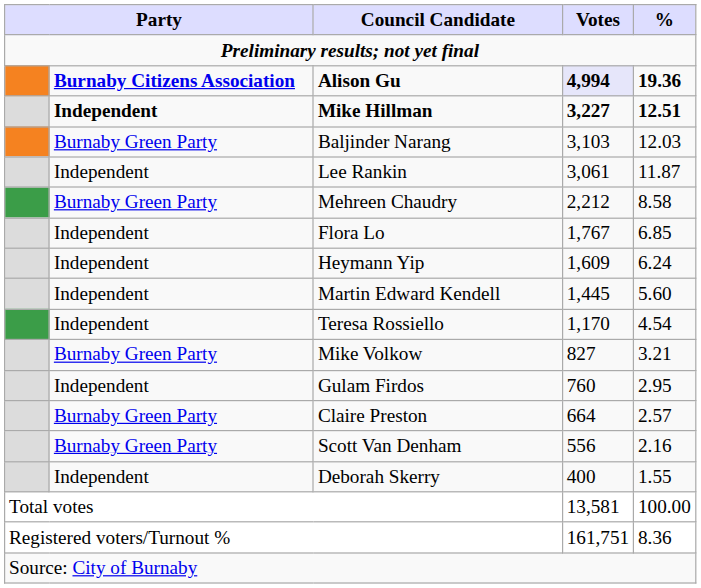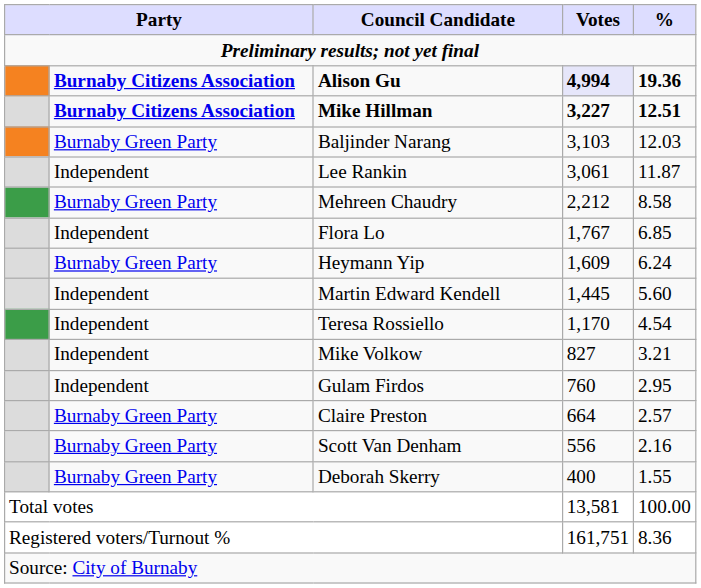(106, 111) Independent -> (174, 111) Burnaby Citizens Association
(101, 263) Independent -> (135, 263) Burnaby Green Party
(135, 354) Burnaby Green Party -> (101, 354) Independent
(101, 476) Independent -> (135, 476) Burnaby Green Party
